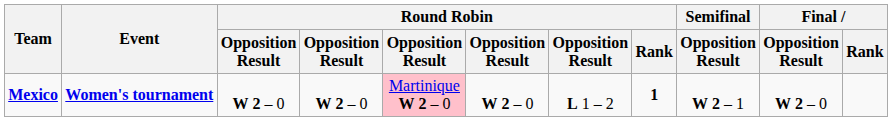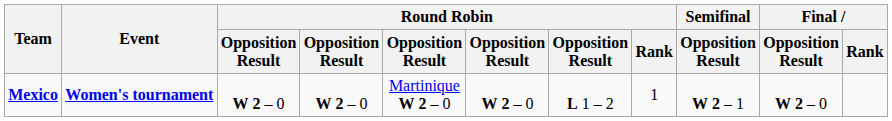(424, 94) pink background -> (424, 94) no background
(654, 94) bold -> (654, 94) normal
